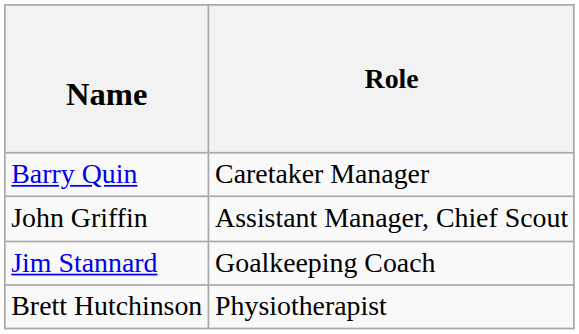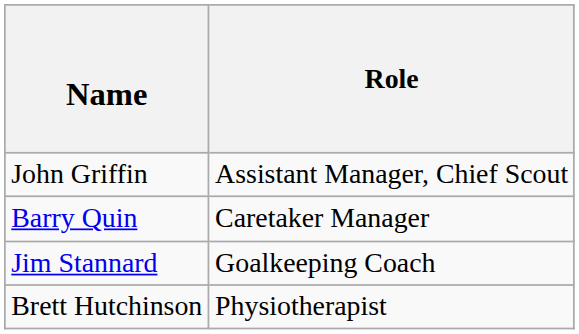rows swapped: (74, 174) <-> (79, 218)
